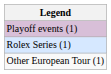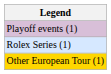(55, 61) no background -> (55, 61) gold background
